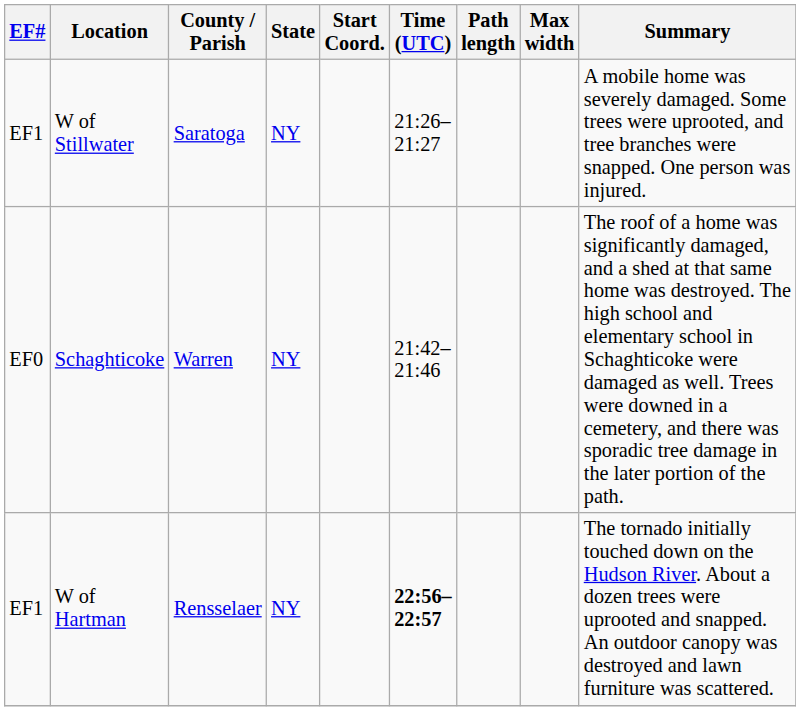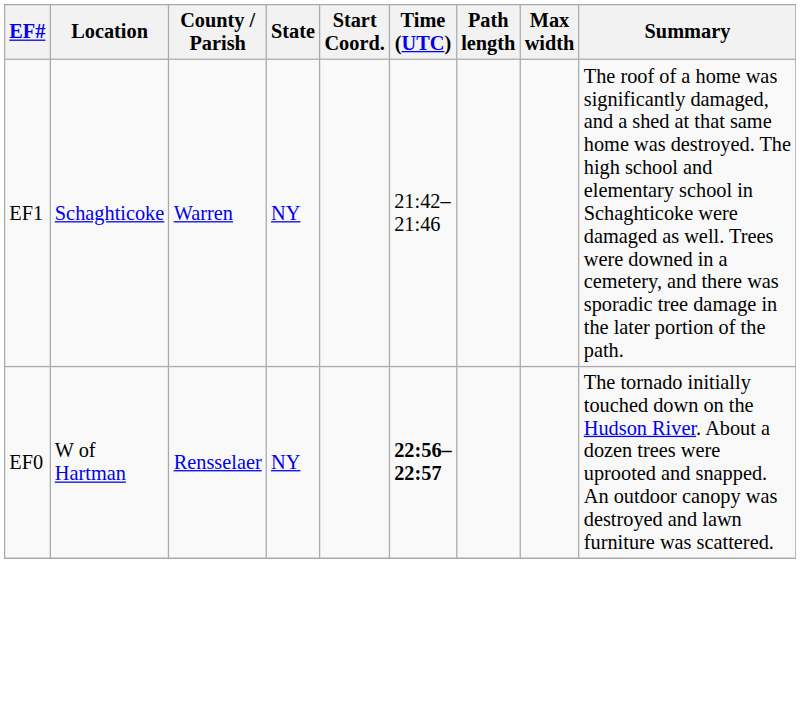- row: (94, 132)
(26, 359) EF0 -> (26, 212) EF1
(26, 608) EF1 -> (26, 462) EF0
